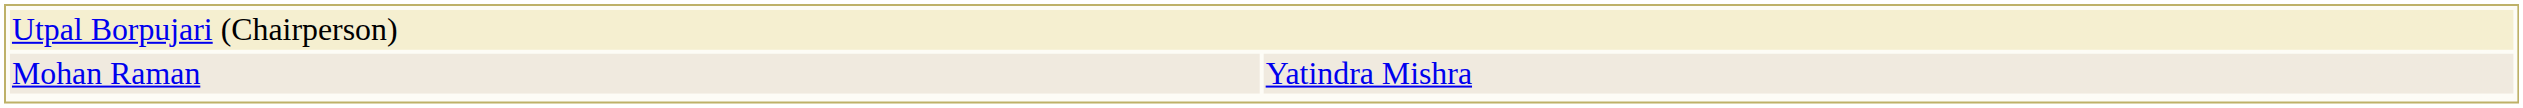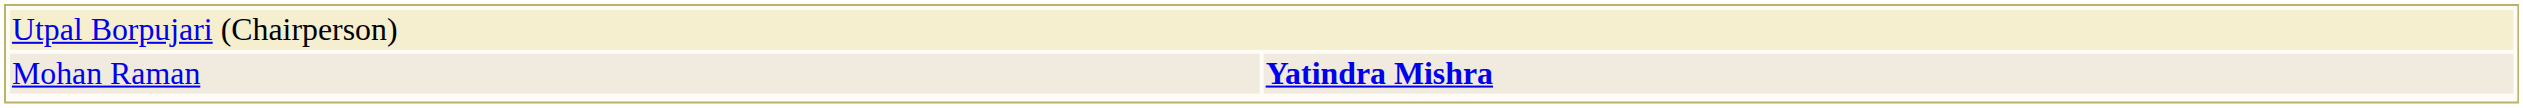(1369, 73) normal -> (1379, 73) bold
